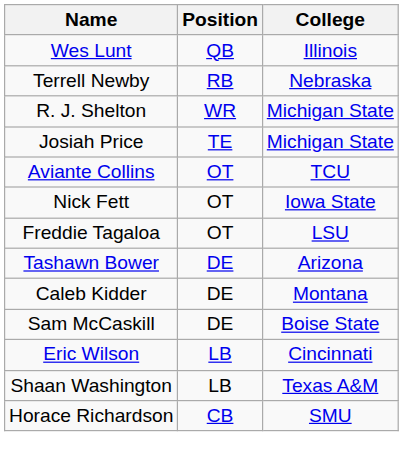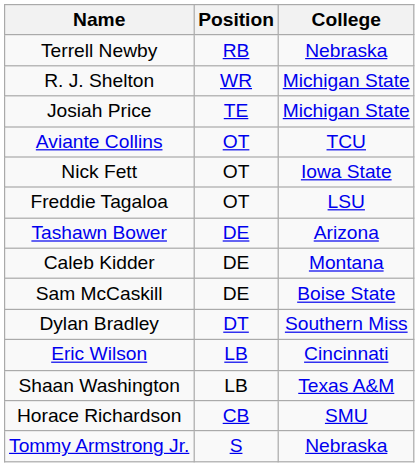- row: (91, 50)
+ row: (99, 324)
+ row: (99, 446)
